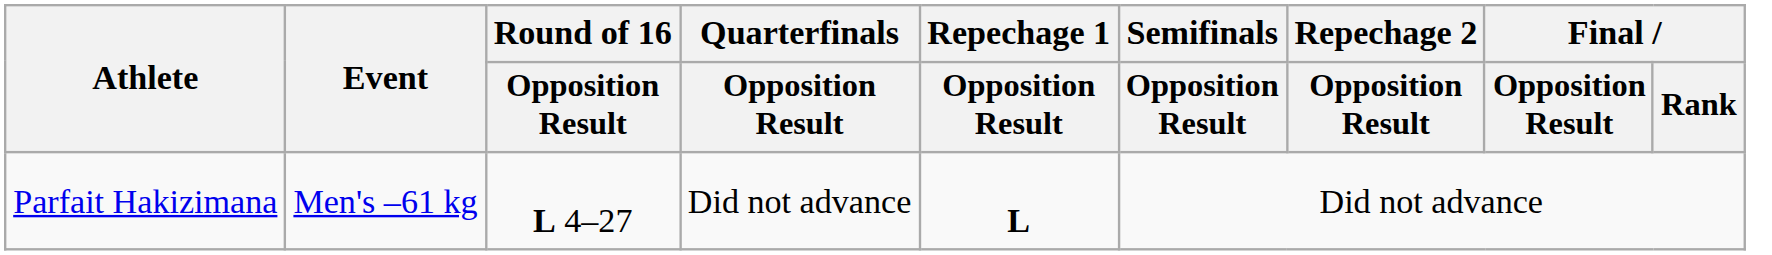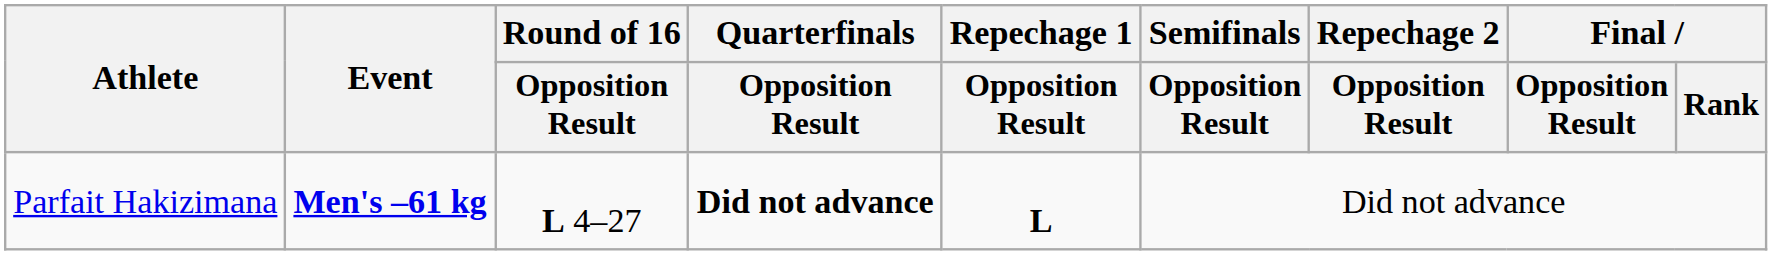(386, 200) normal -> (390, 200) bold
(800, 200) normal -> (815, 200) bold
